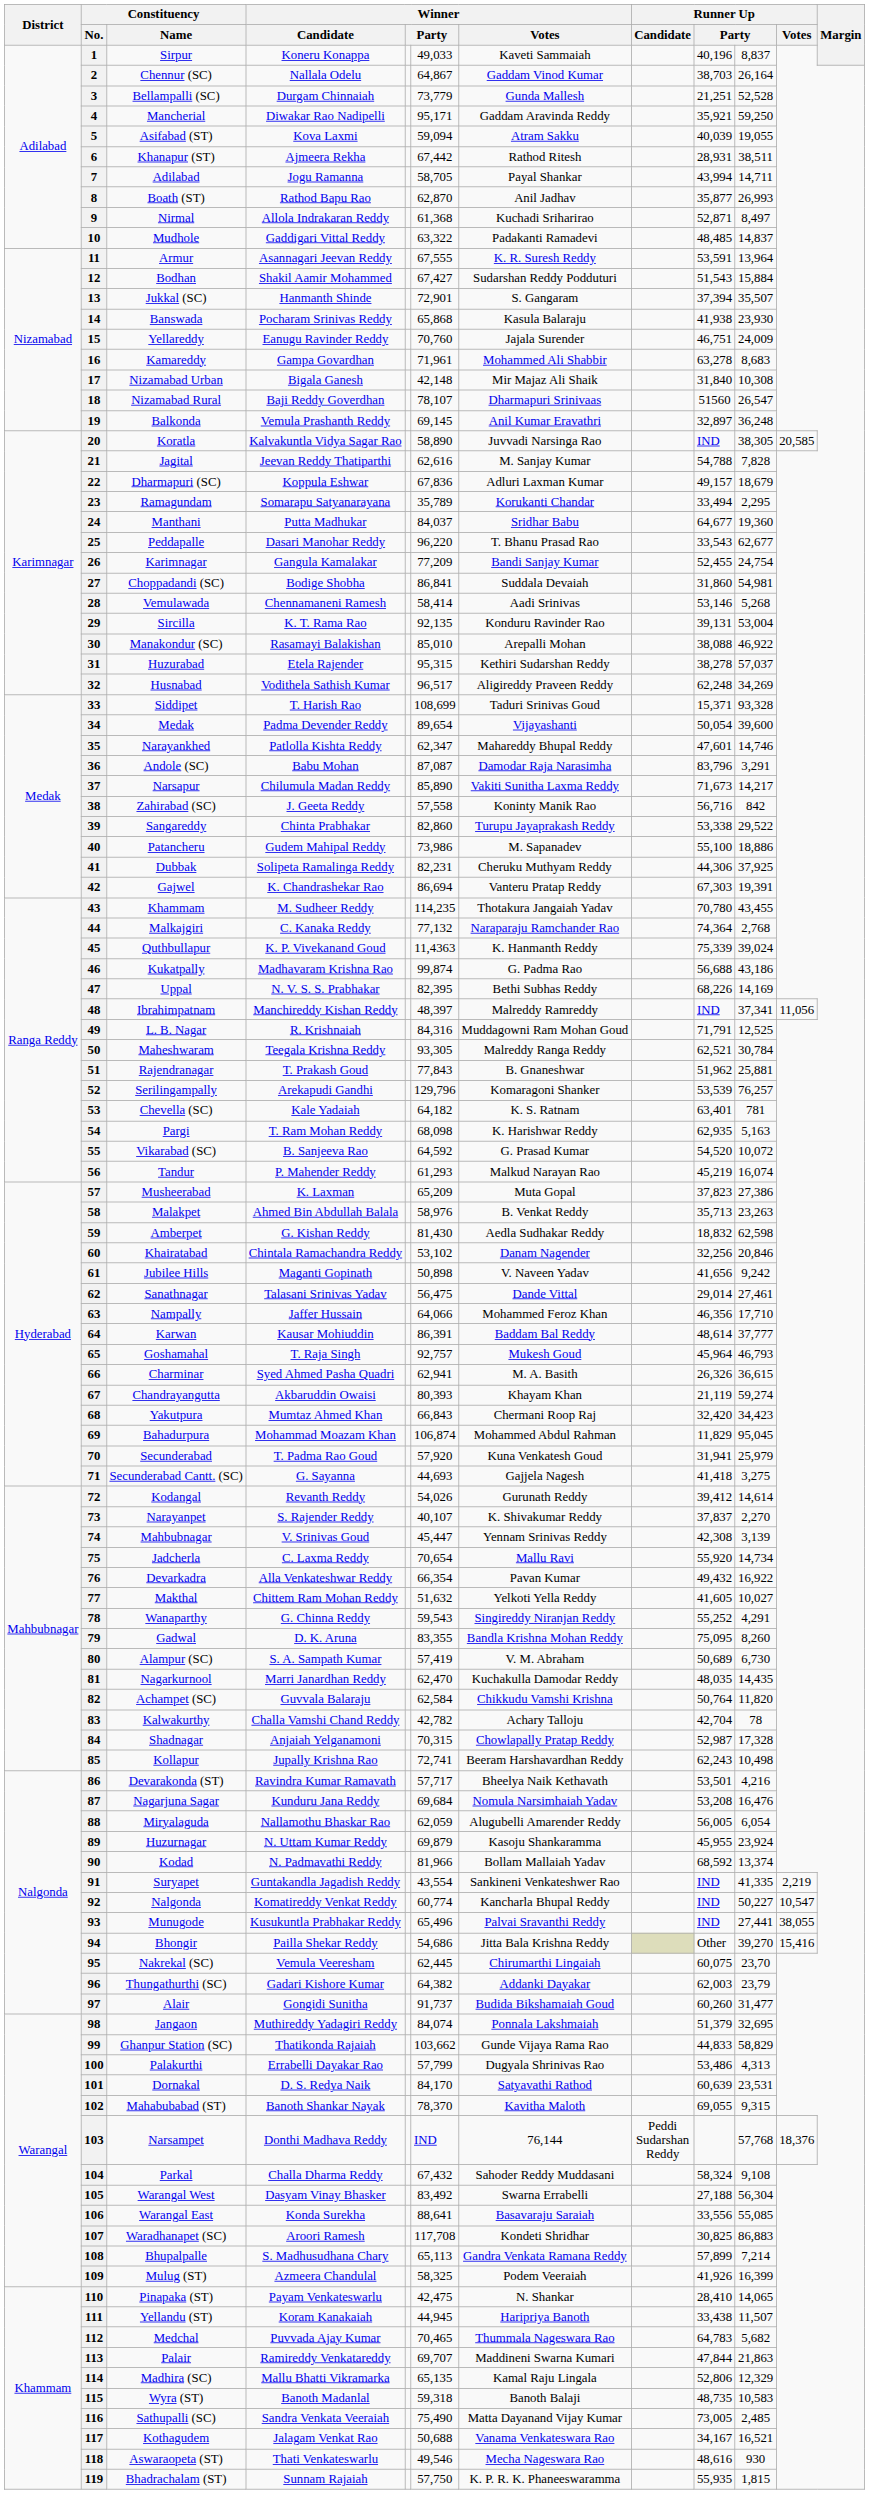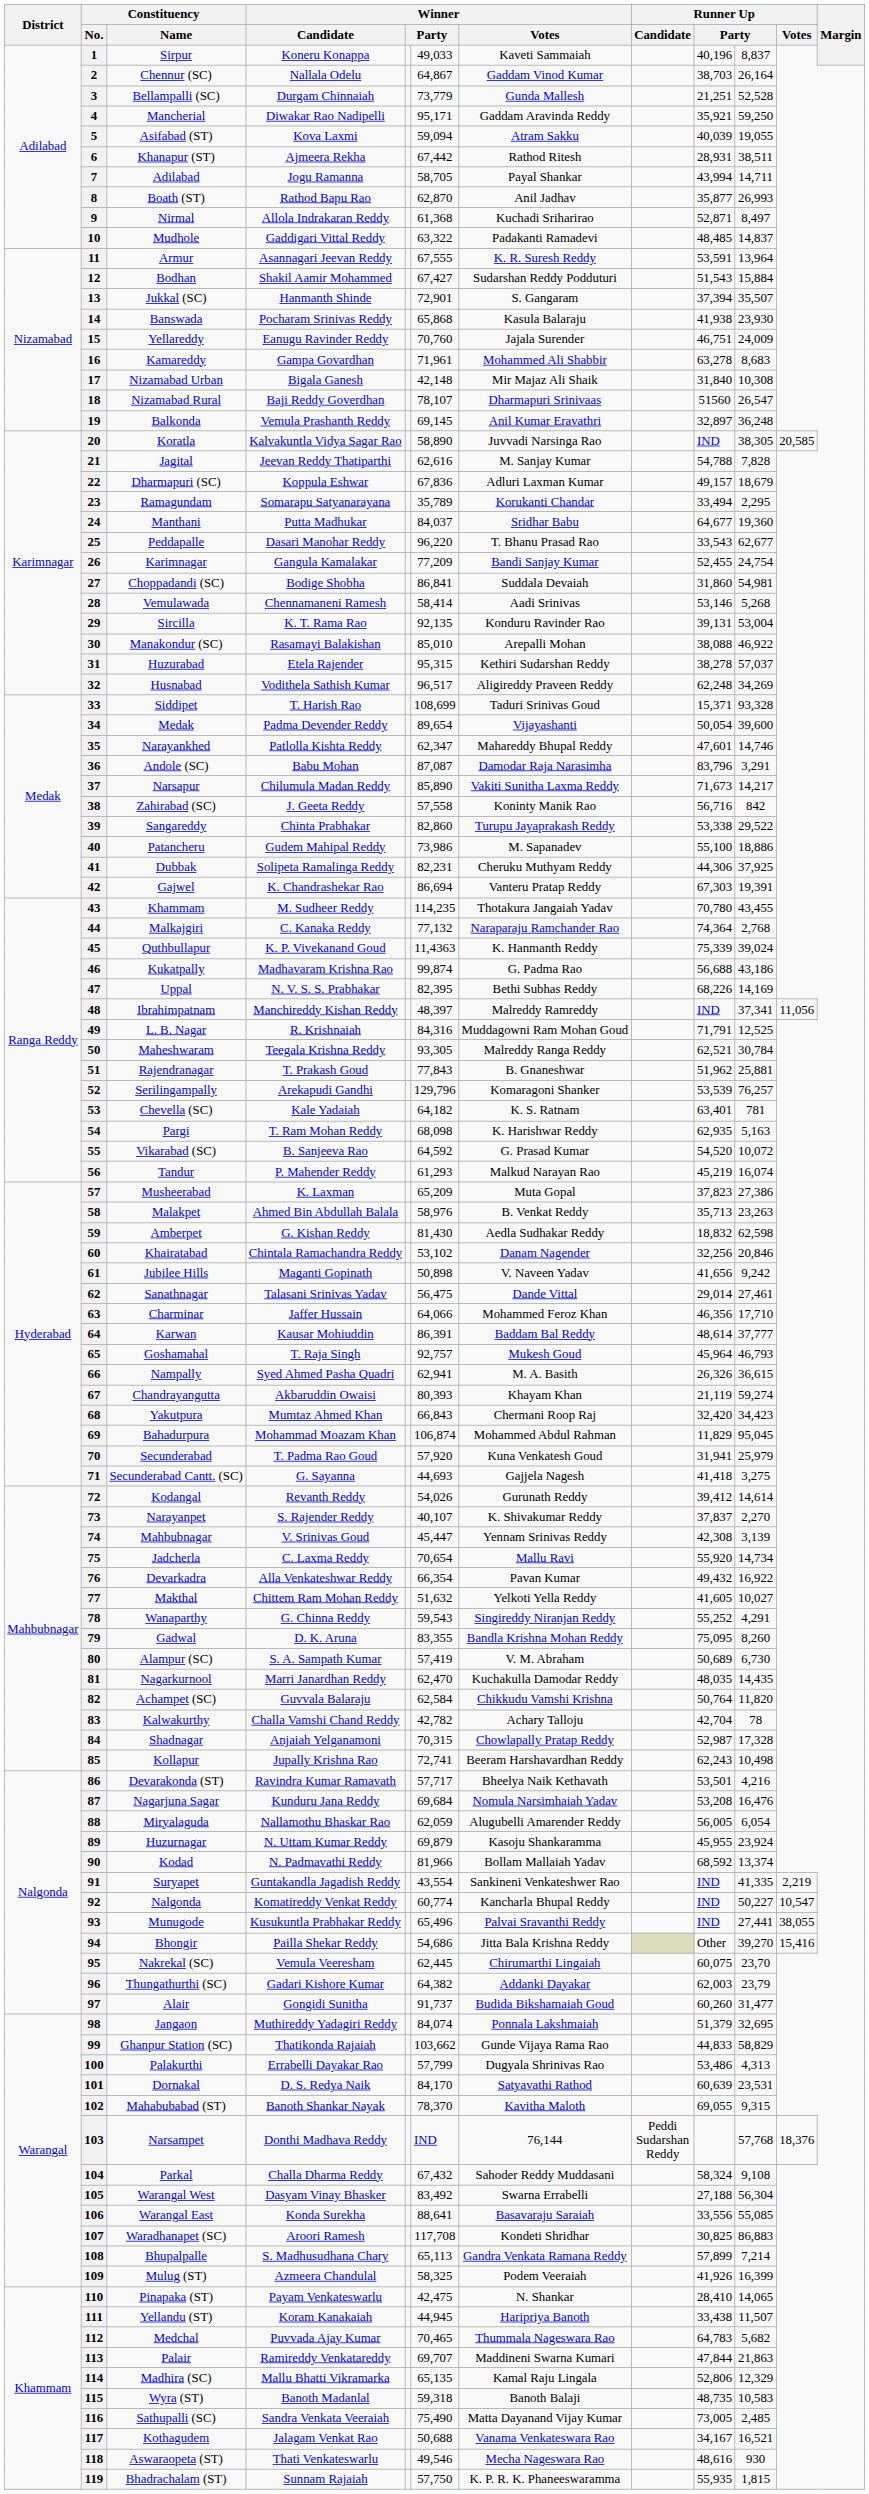(176, 1313) Nampally -> (176, 1313) Charminar
(176, 1374) Charminar -> (176, 1374) Nampally
